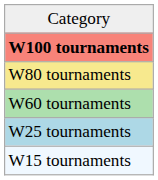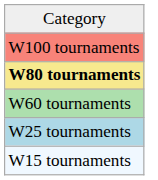(79, 47) bold -> (74, 47) normal
(70, 75) normal -> (74, 75) bold
